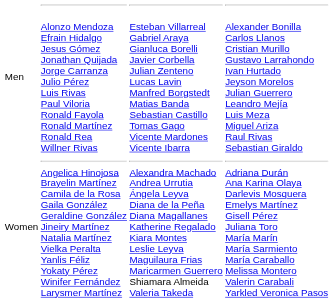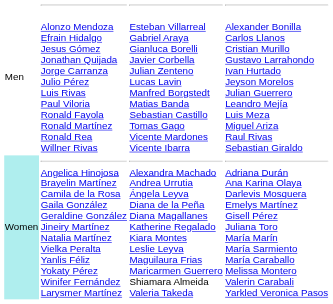(22, 227) no background -> (22, 227) paleturquoise background
